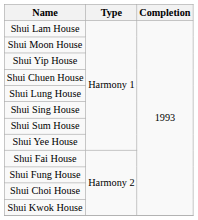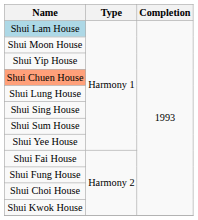(45, 28) no background -> (45, 28) lightblue background
(45, 77) no background -> (45, 77) lightsalmon background
